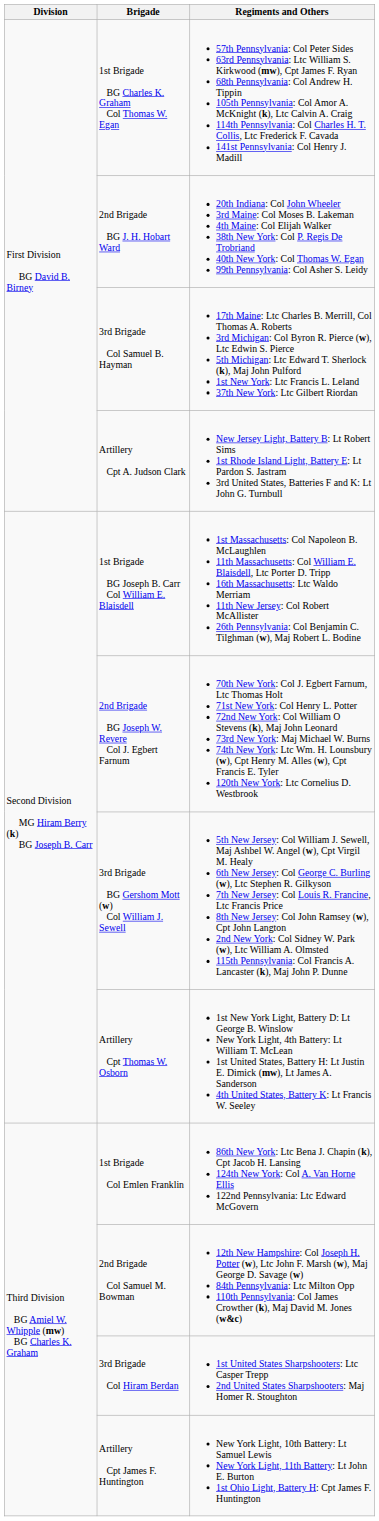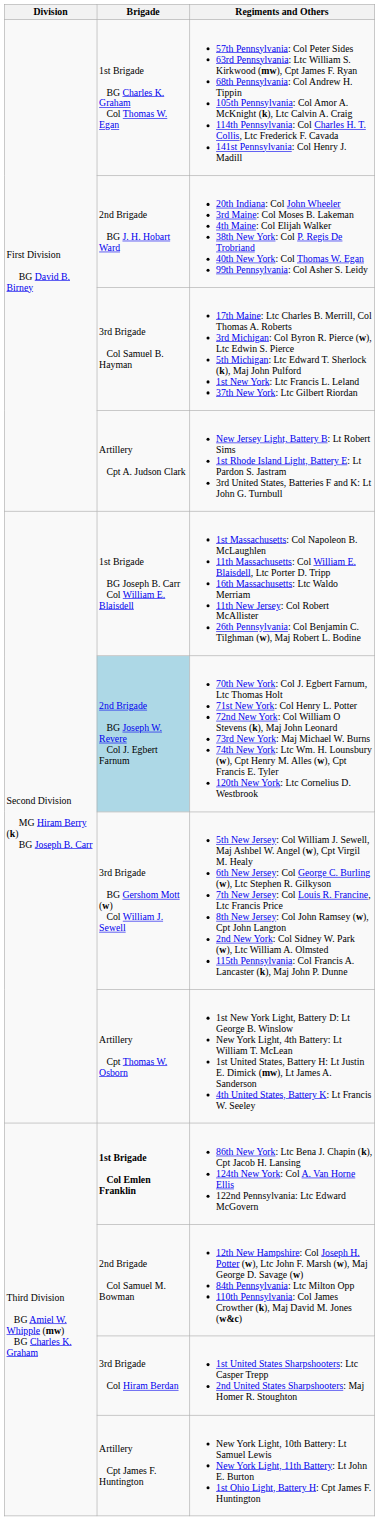(131, 734) no background -> (131, 734) lightblue background
(142, 1173) normal -> (125, 1173) bold
